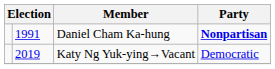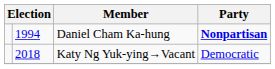(28, 34) 1991 -> (28, 34) 1994
(28, 53) 2019 -> (28, 53) 2018
